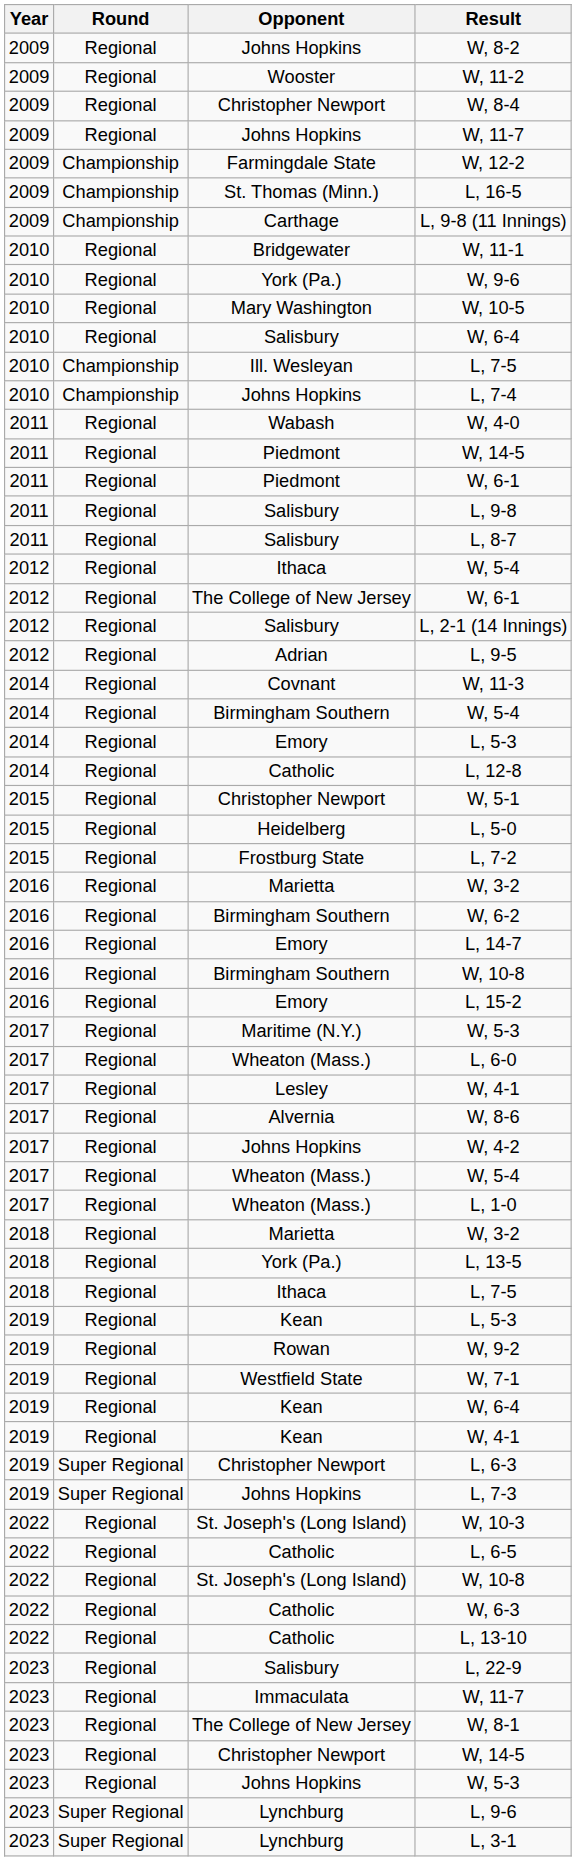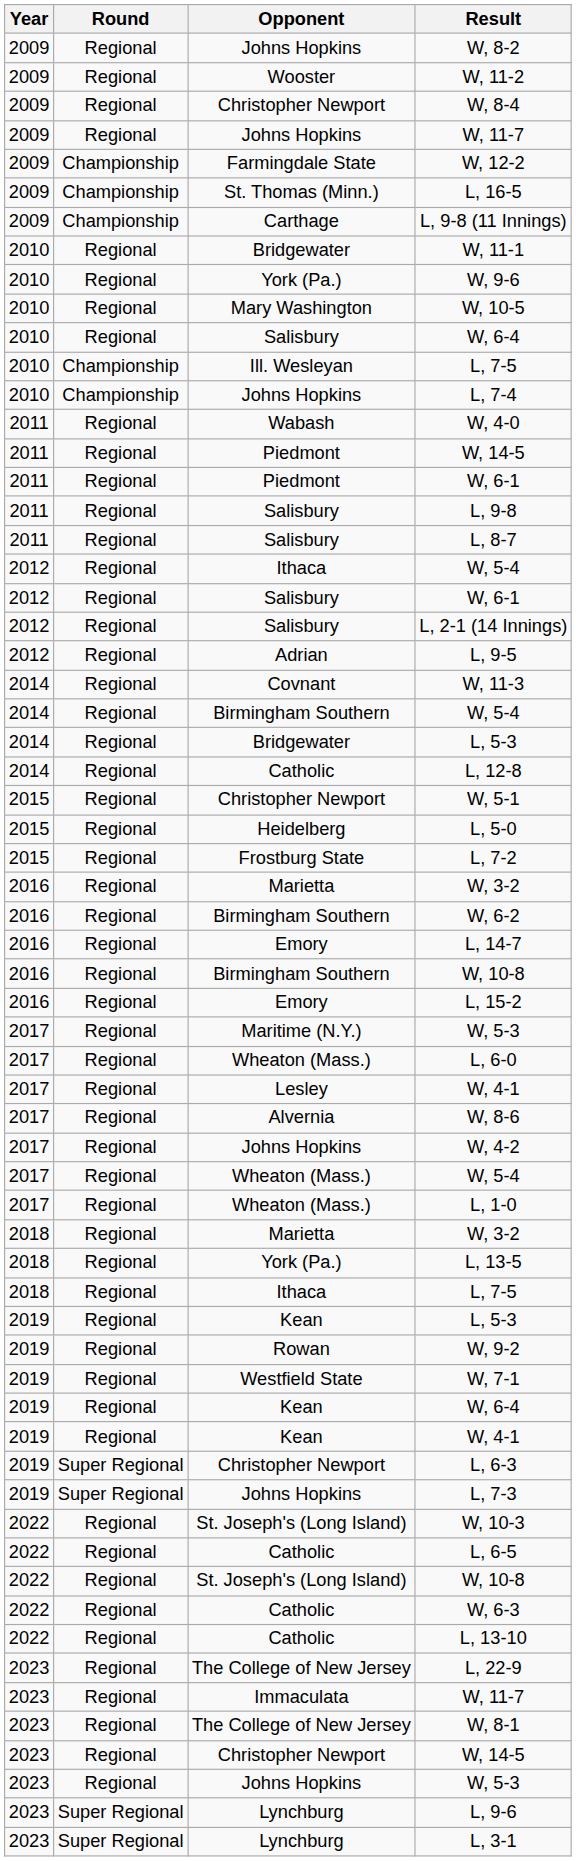(301, 597) The College of New Jersey -> (301, 597) Salisbury
(301, 742) Emory -> (301, 742) Bridgewater
(301, 1667) Salisbury -> (301, 1667) The College of New Jersey
